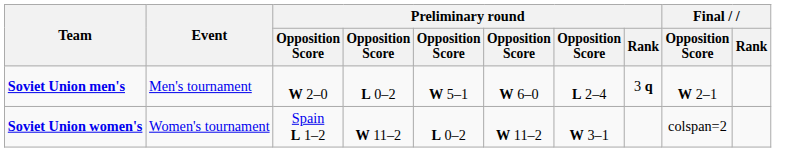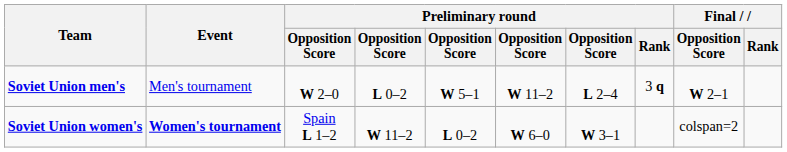(519, 95) W 6–0 -> (530, 95) W 11–2
(209, 127) normal -> (215, 127) bold
(519, 135) W 11–2 -> (530, 135) W 6–0
